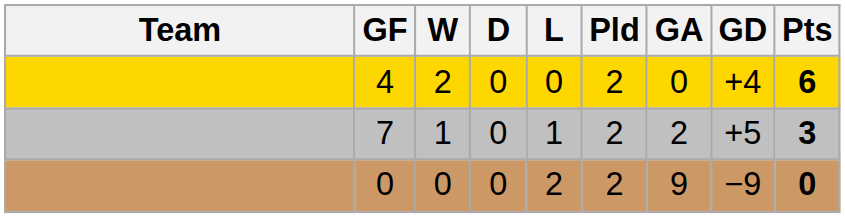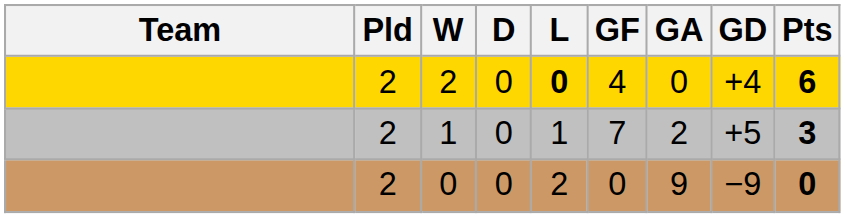columns swapped: (614, 30) <-> (385, 30)
(554, 81) normal -> (559, 81) bold
